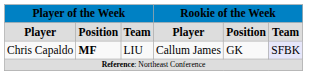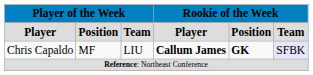(88, 50) bold -> (87, 50) normal
(188, 50) normal -> (191, 50) bold
(235, 50) normal -> (240, 50) bold
